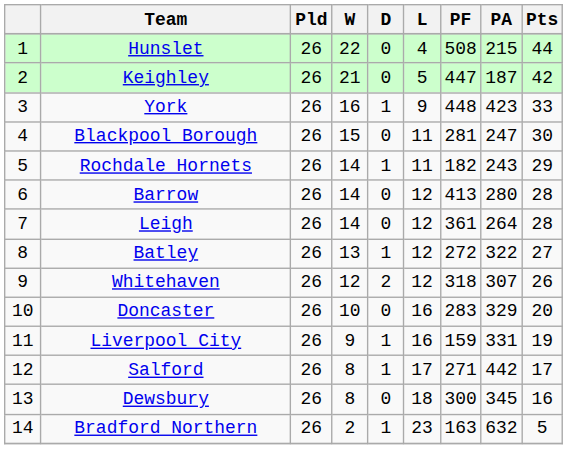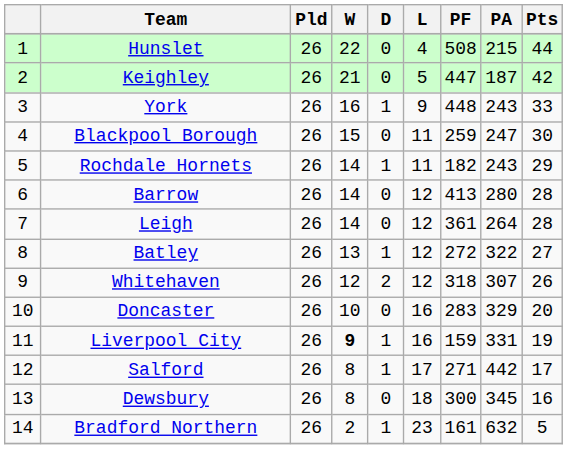(501, 107) 423 -> (501, 107) 243
(461, 136) 281 -> (461, 136) 259
(350, 341) normal -> (350, 341) bold
(461, 429) 163 -> (461, 429) 161
